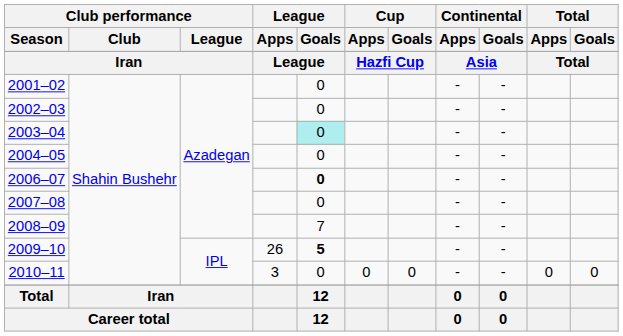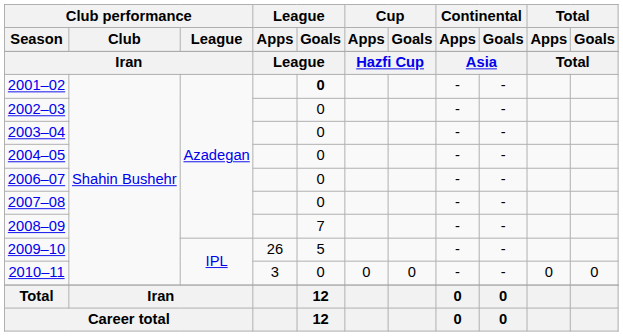(321, 86) normal -> (321, 86) bold
(321, 132) paleturquoise background -> (321, 132) no background
(321, 179) bold -> (321, 179) normal
(321, 249) bold -> (321, 249) normal
